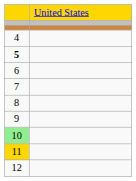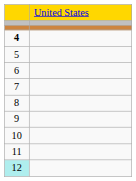(17, 38) normal -> (17, 38) bold
(17, 54) bold -> (17, 54) normal
(17, 135) lightgreen background -> (17, 135) no background
(17, 151) gold background -> (17, 151) no background
(17, 168) no background -> (17, 168) paleturquoise background
